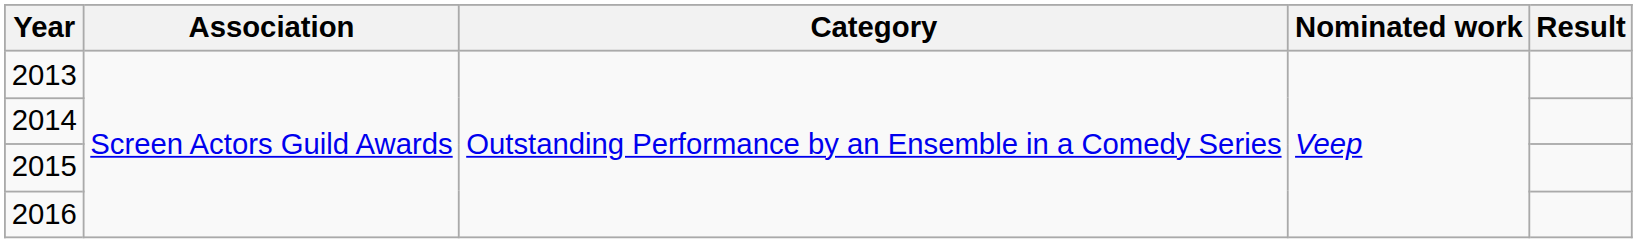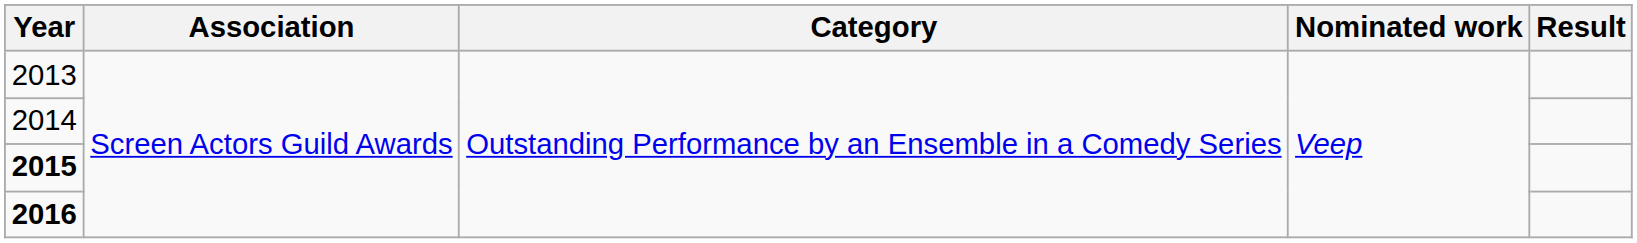(44, 167) normal -> (44, 167) bold
(44, 213) normal -> (44, 213) bold
